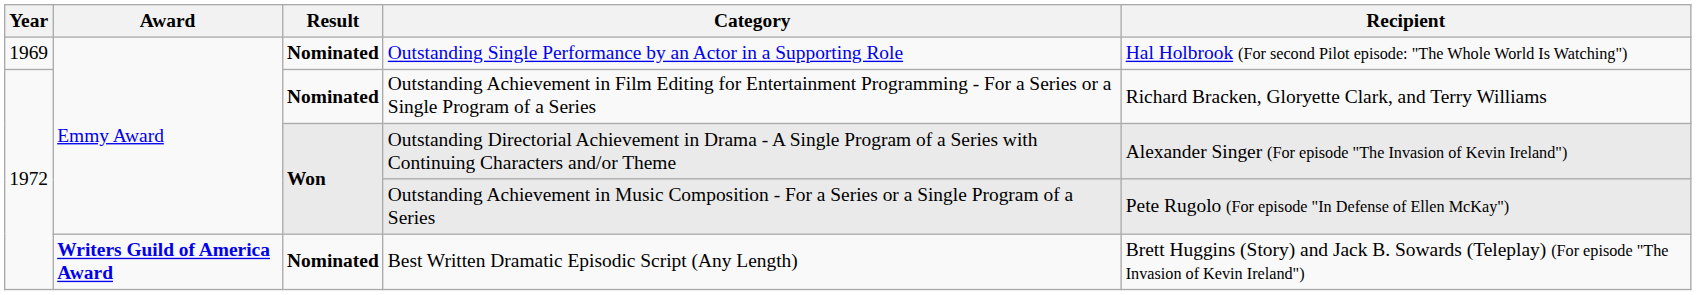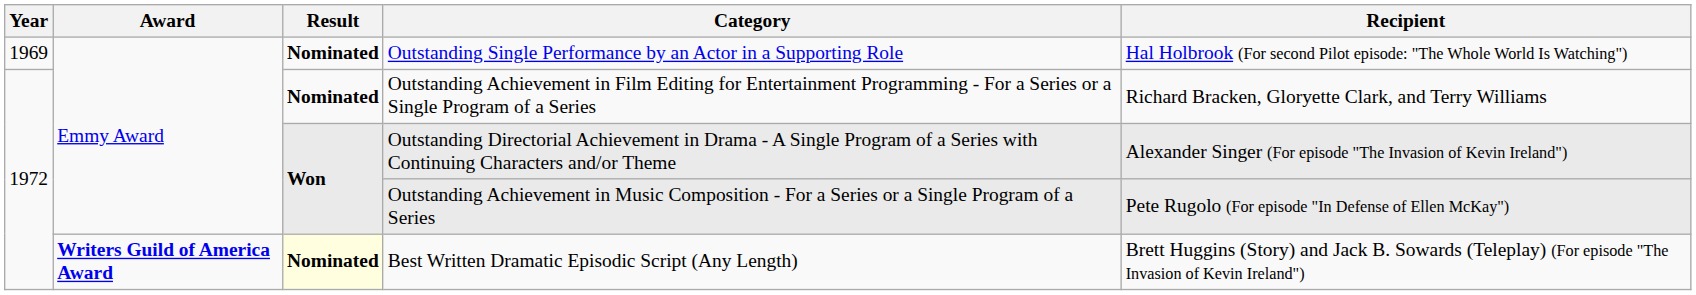(333, 261) no background -> (333, 261) lightyellow background
